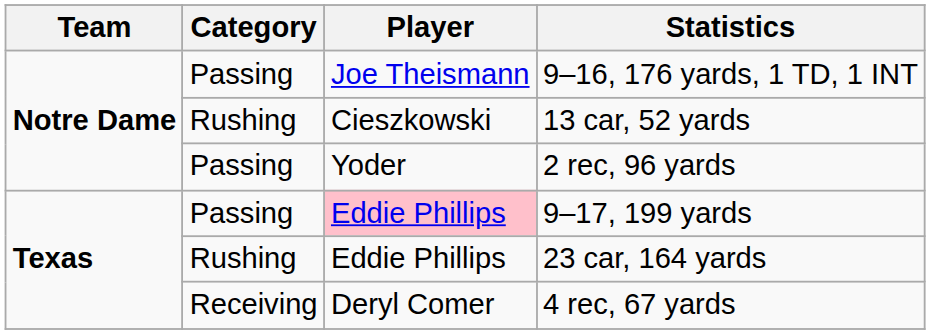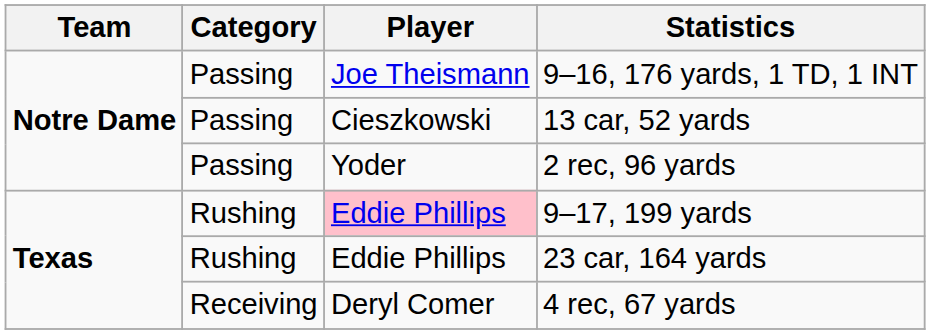(243, 120) Rushing -> (241, 120) Passing
(241, 212) Passing -> (243, 212) Rushing
